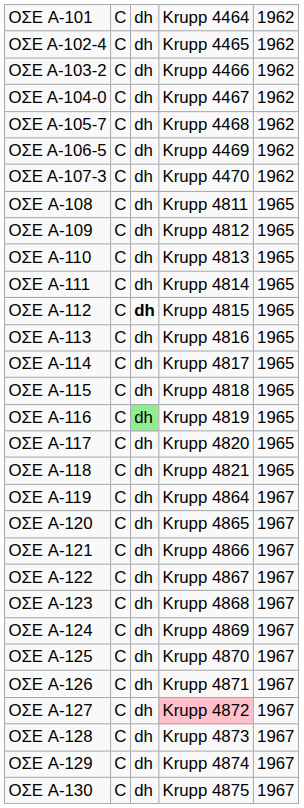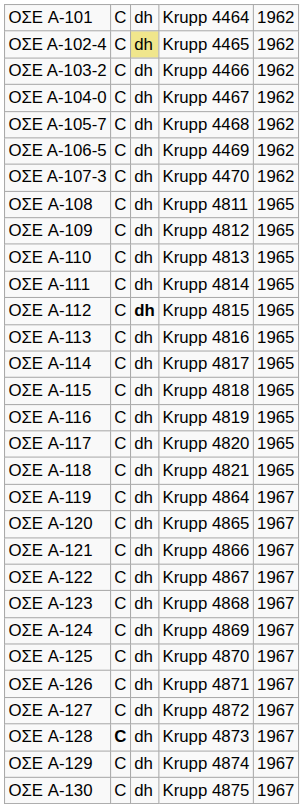(144, 44) no background -> (144, 44) khaki background
(144, 417) lightgreen background -> (144, 417) no background
(206, 710) pink background -> (206, 710) no background
(120, 737) normal -> (120, 737) bold
